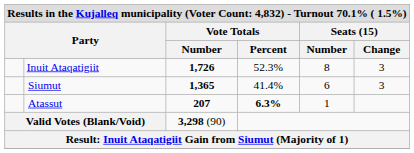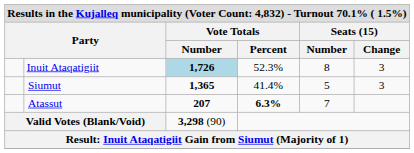(202, 67) no background -> (202, 67) lightblue background
(327, 85) 6 -> (327, 85) 5
(327, 103) 1 -> (327, 103) 7
